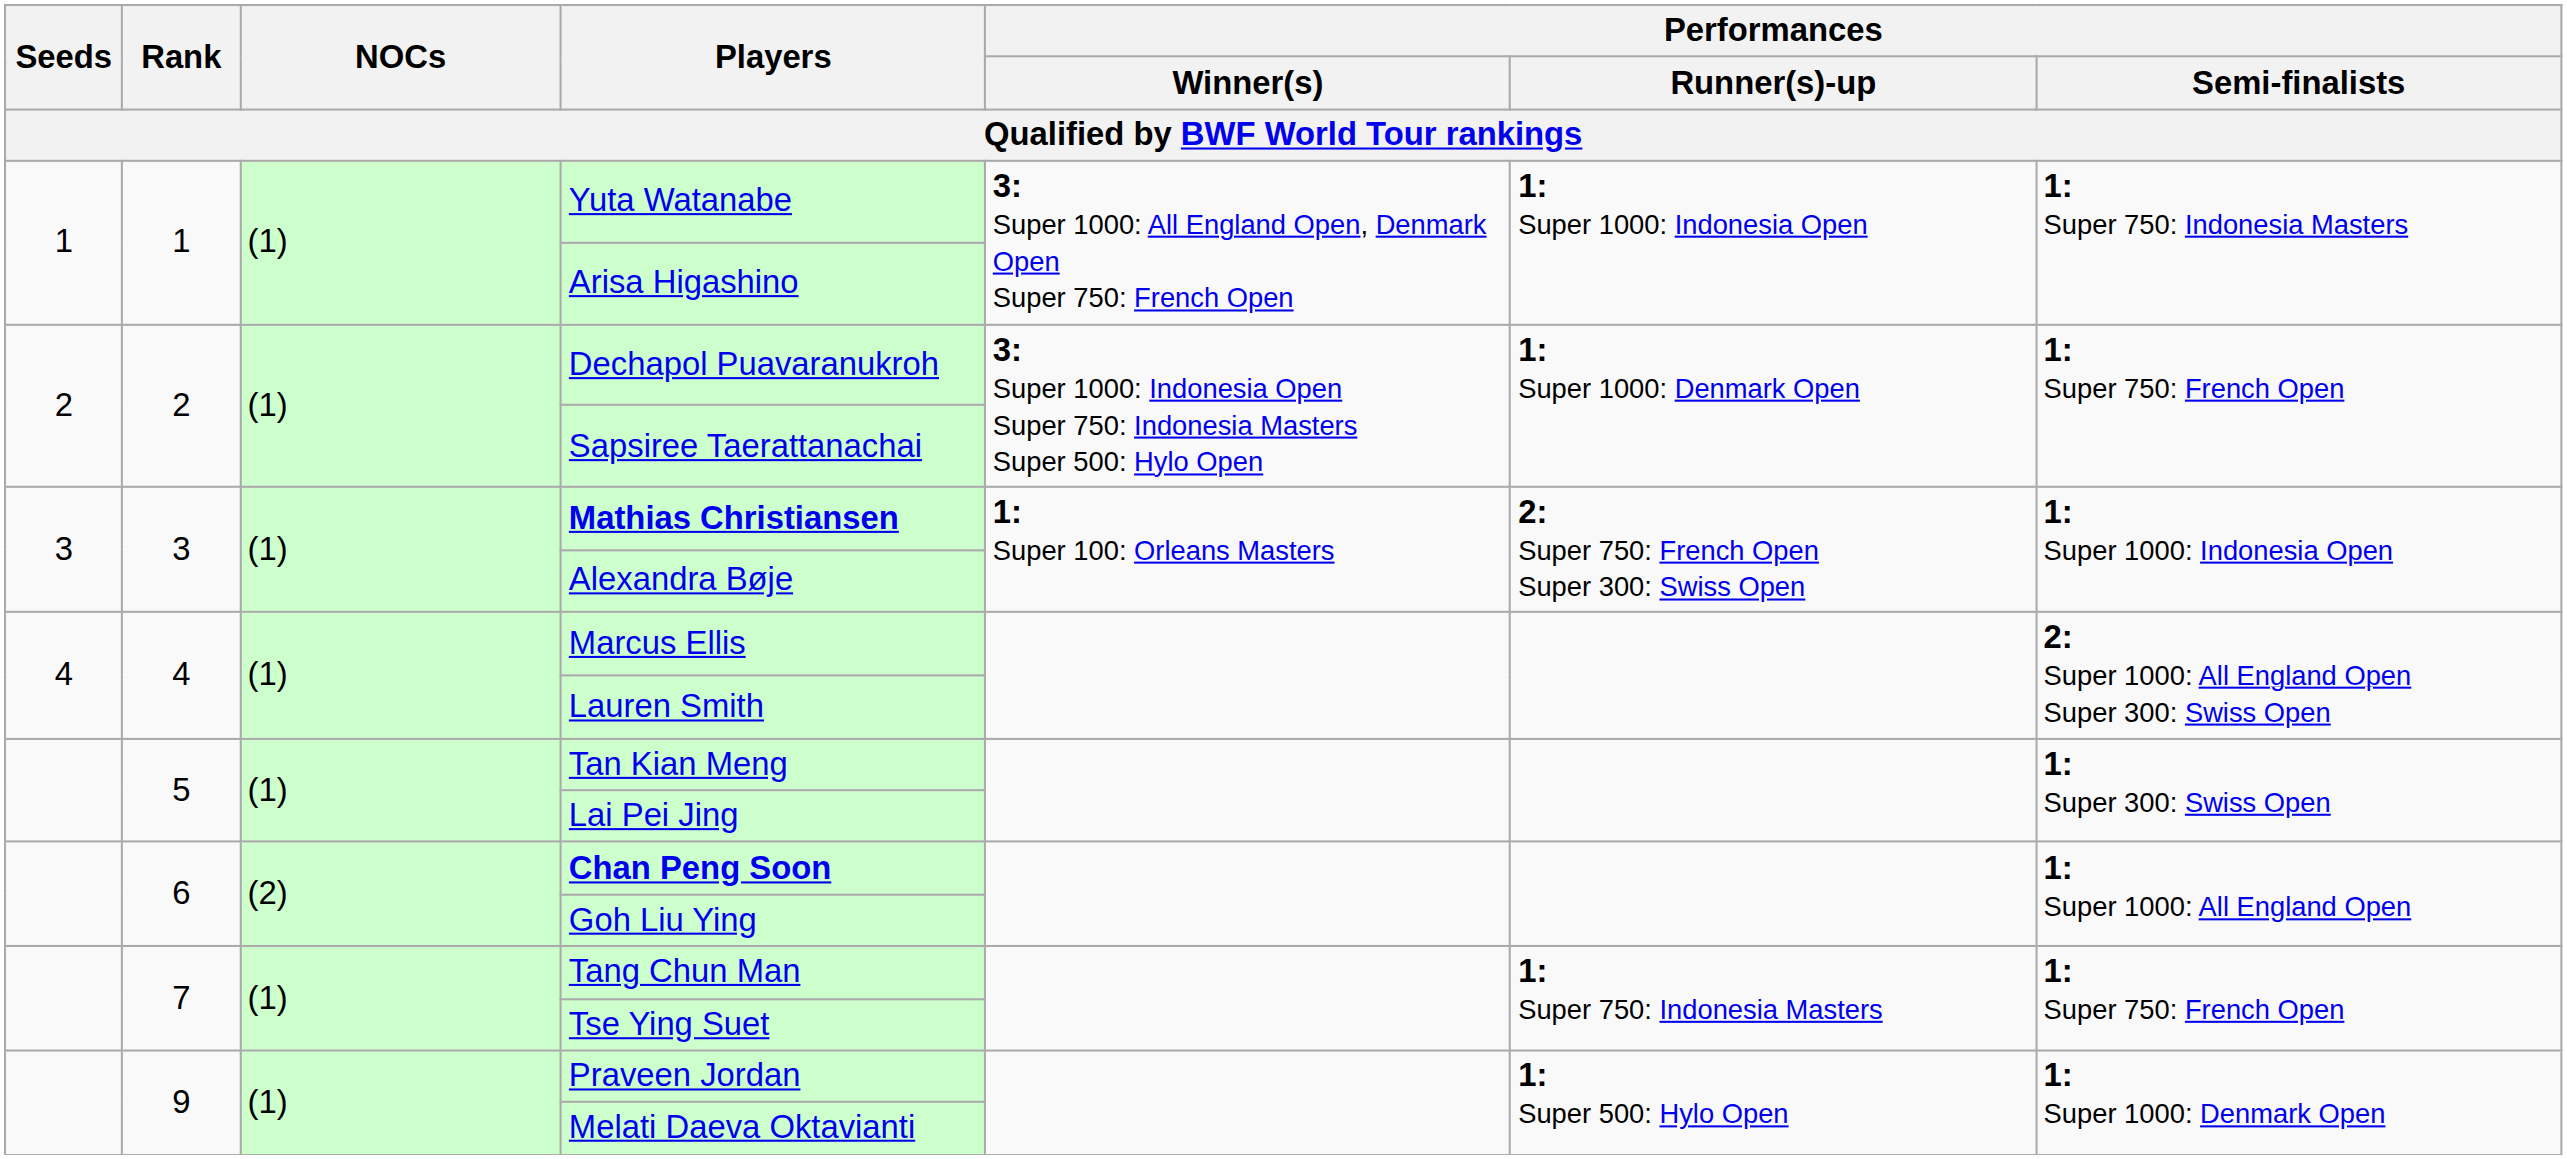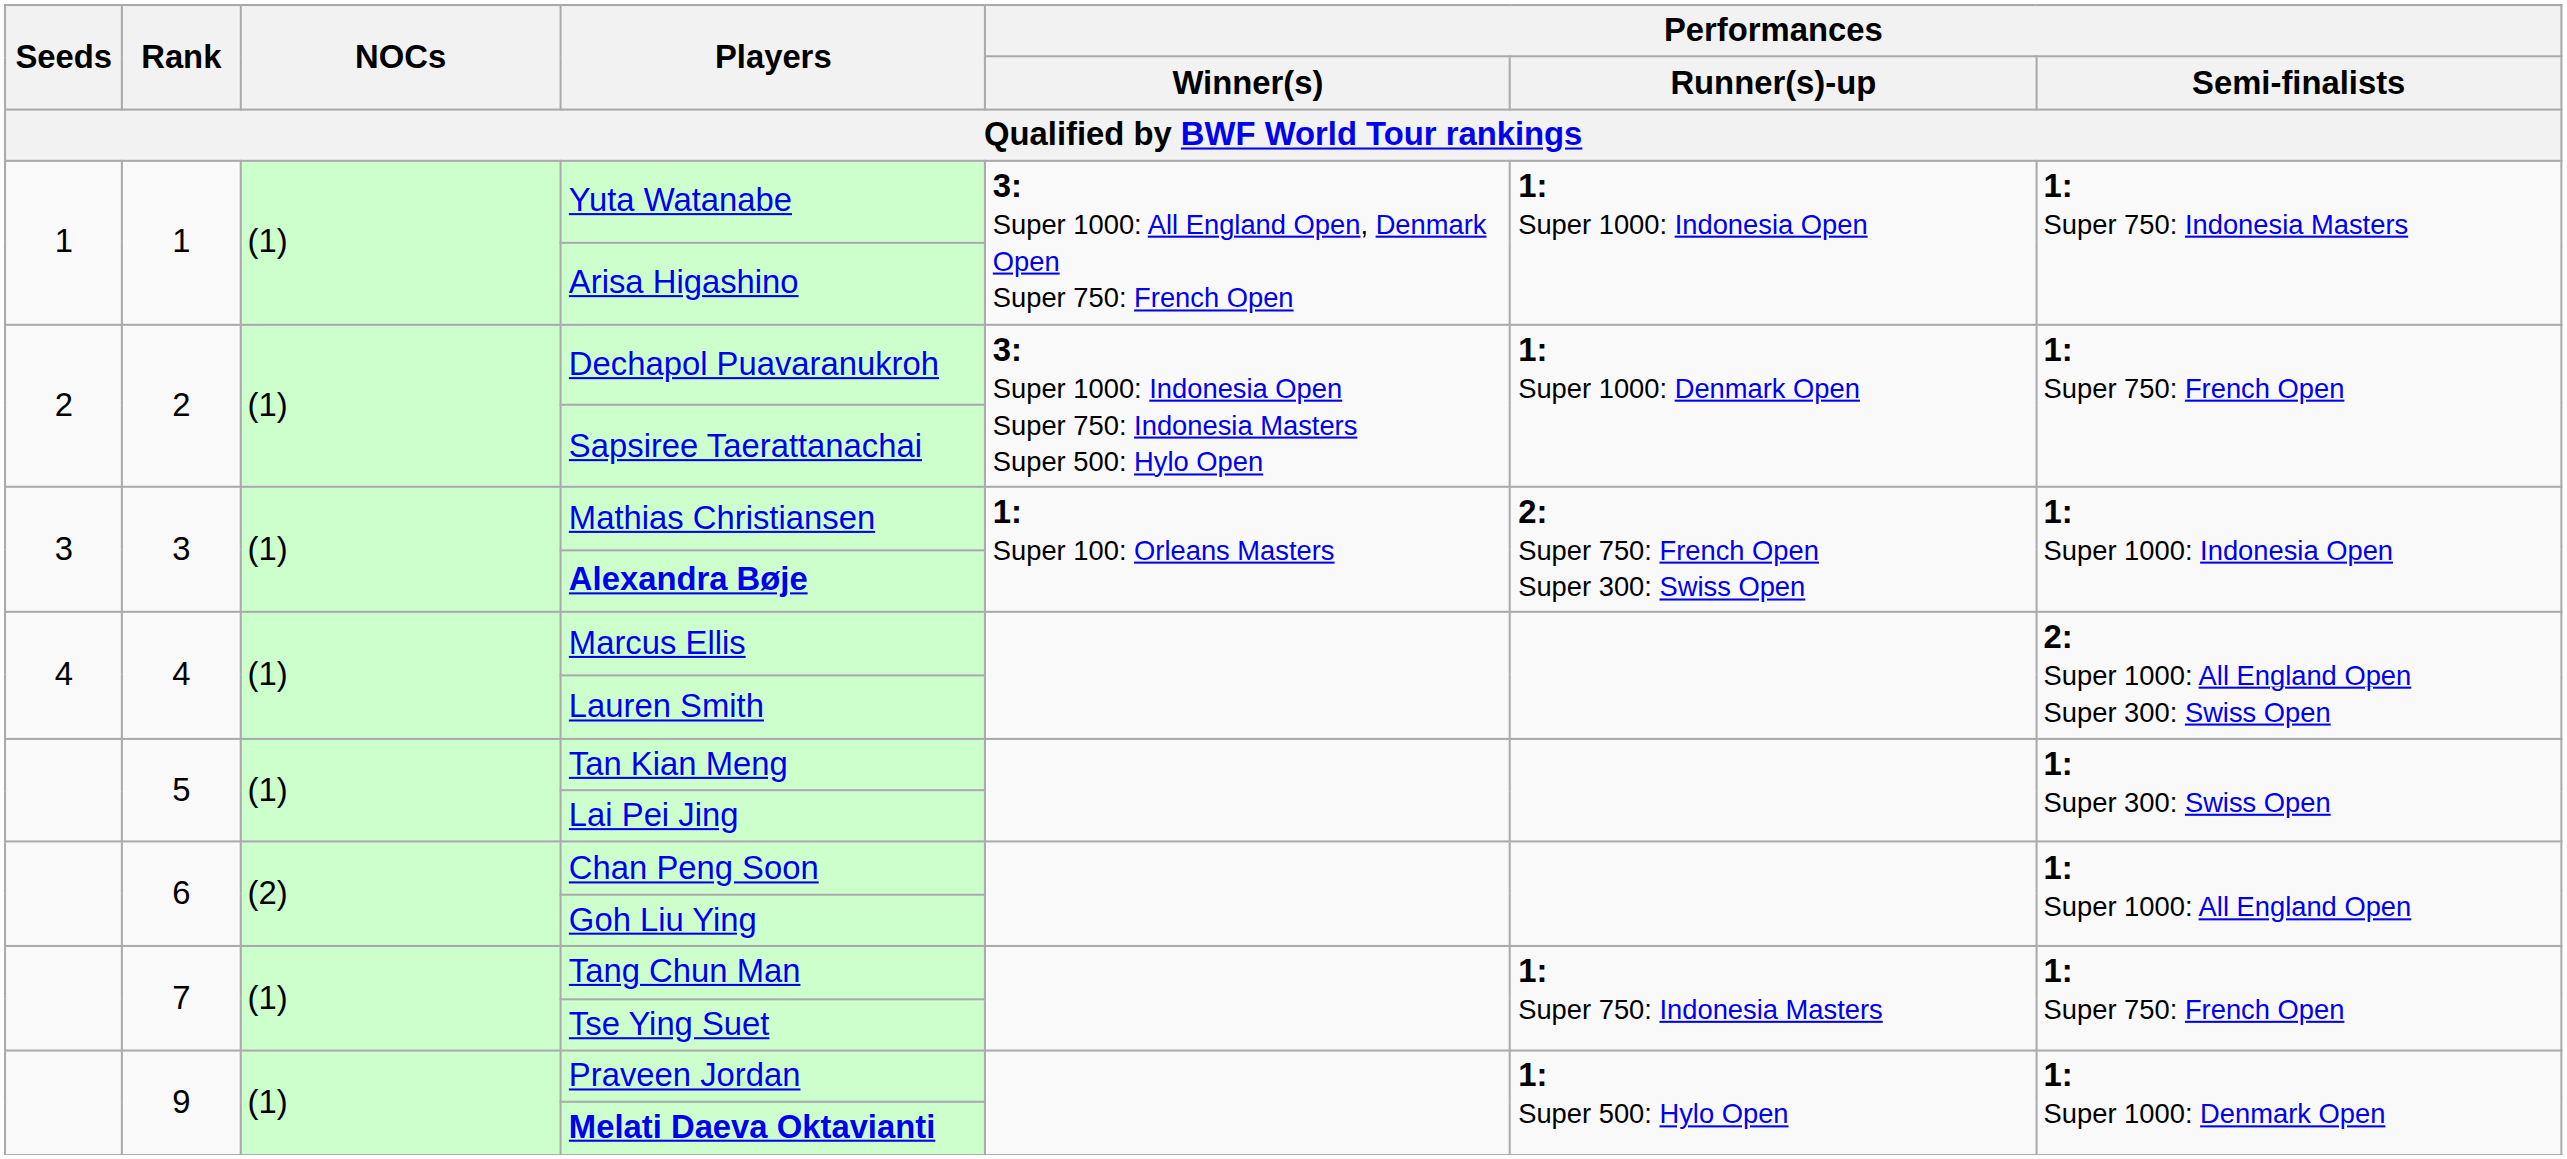(734, 517) bold -> (722, 517) normal
(681, 580) normal -> (688, 580) bold
(700, 867) bold -> (694, 867) normal
(742, 1127) normal -> (752, 1127) bold
